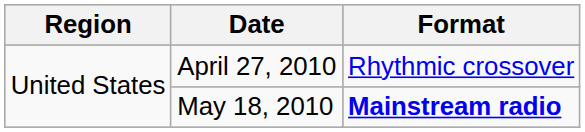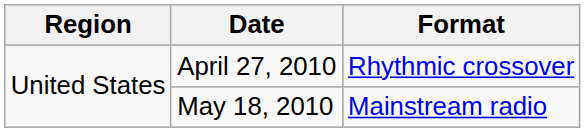(455, 106) bold -> (448, 106) normal
